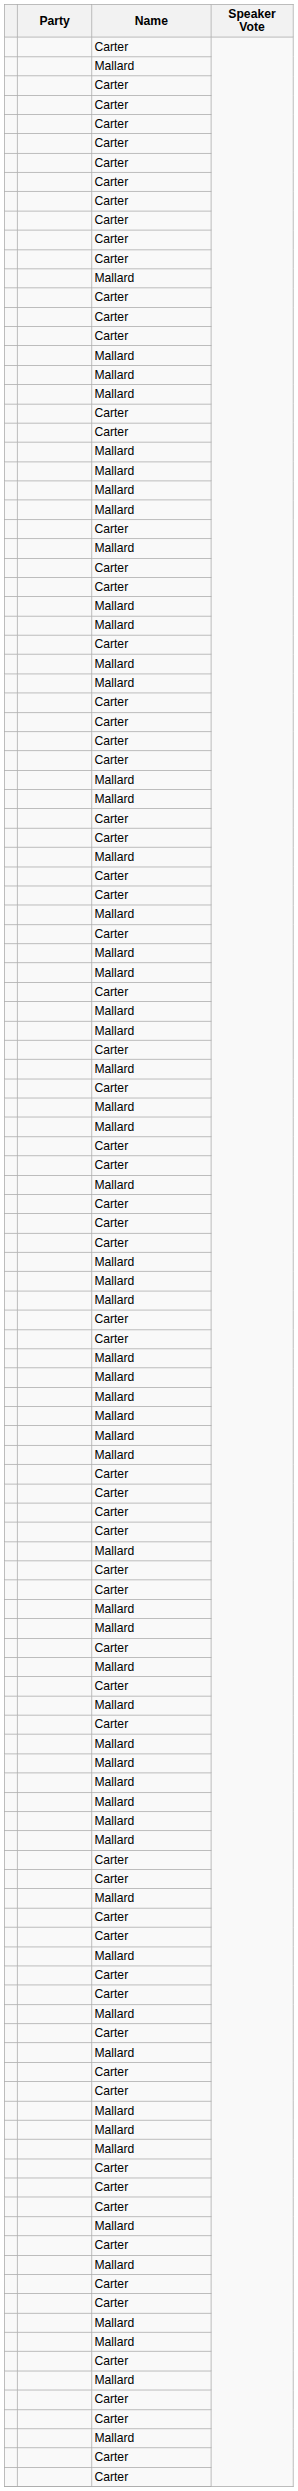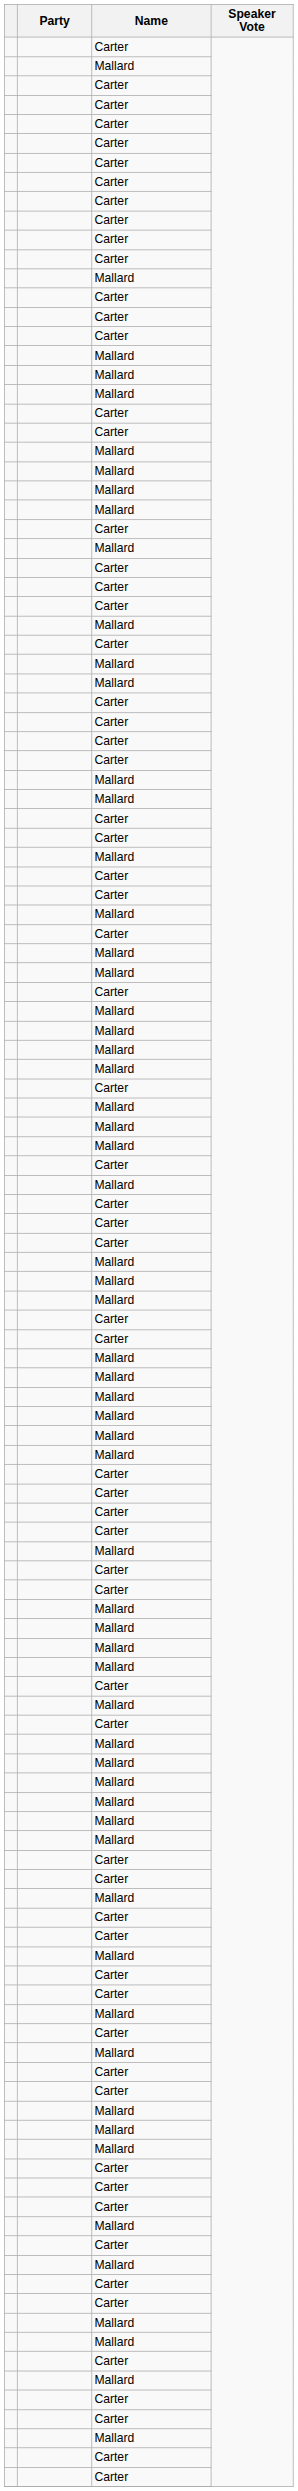(114, 606) Mallard -> (111, 606) Carter
(111, 1049) Carter -> (114, 1049) Mallard
(111, 1146) Carter -> (114, 1146) Mallard
(111, 1647) Carter -> (114, 1647) Mallard
